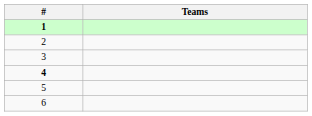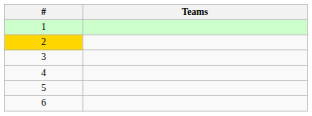(44, 27) bold -> (44, 27) normal
(44, 42) no background -> (44, 42) gold background
(44, 73) bold -> (44, 73) normal
